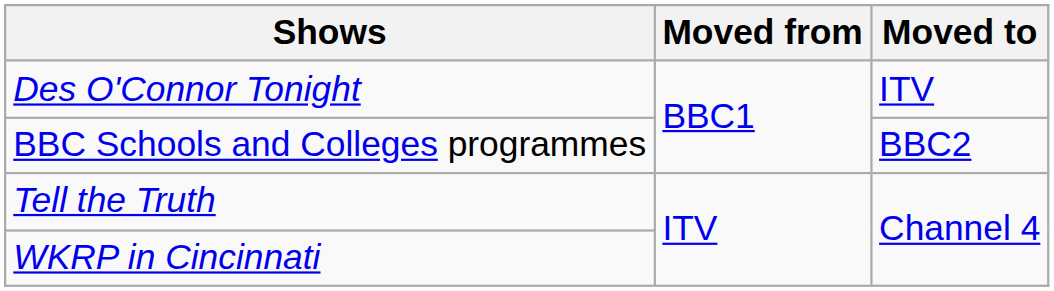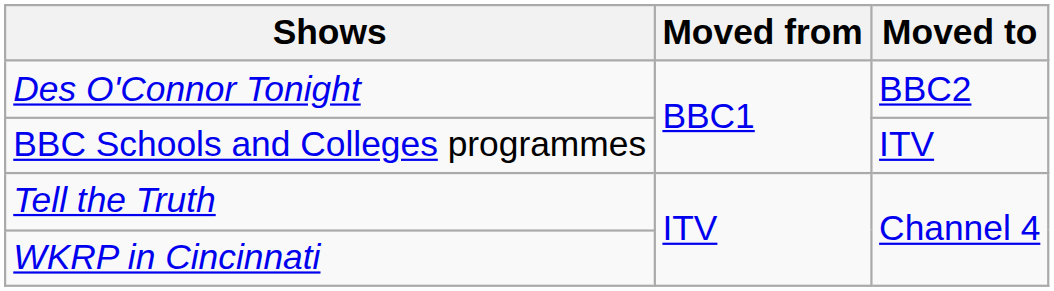(907, 88) ITV -> (925, 88) BBC2
(925, 144) BBC2 -> (907, 144) ITV
